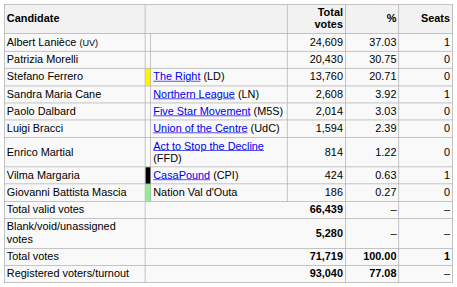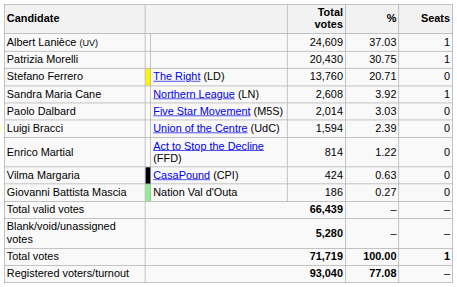(447, 59) 0 -> (447, 59) 1
(447, 175) 1 -> (447, 175) 0
